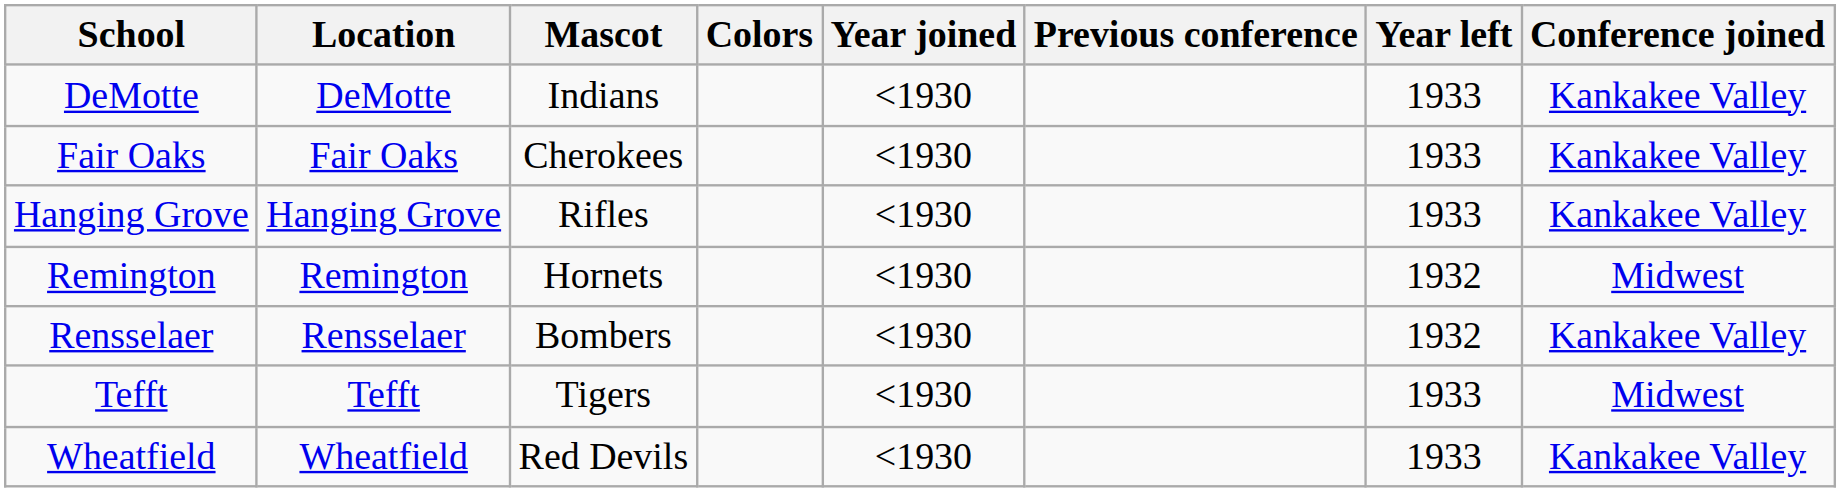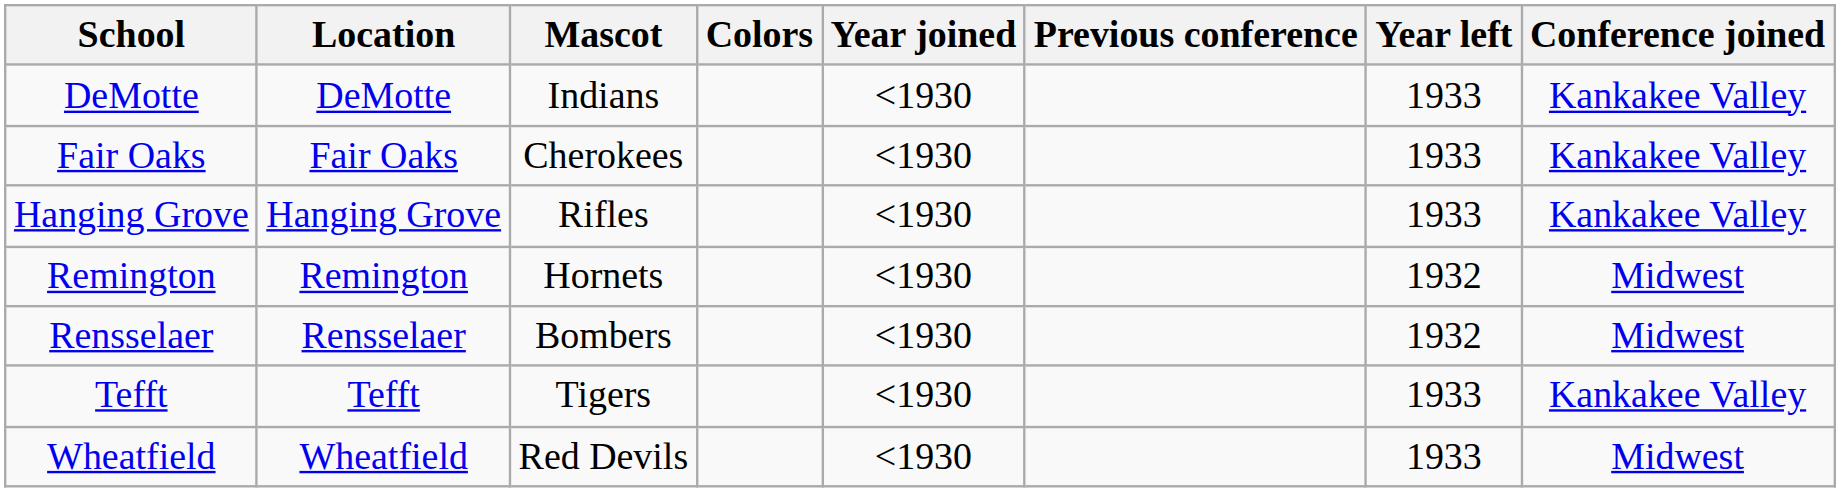(1678, 335) Kankakee Valley -> (1678, 335) Midwest
(1678, 395) Midwest -> (1678, 395) Kankakee Valley
(1678, 455) Kankakee Valley -> (1678, 455) Midwest
